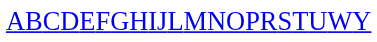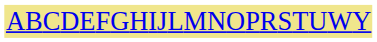(189, 21) no background -> (189, 21) khaki background
